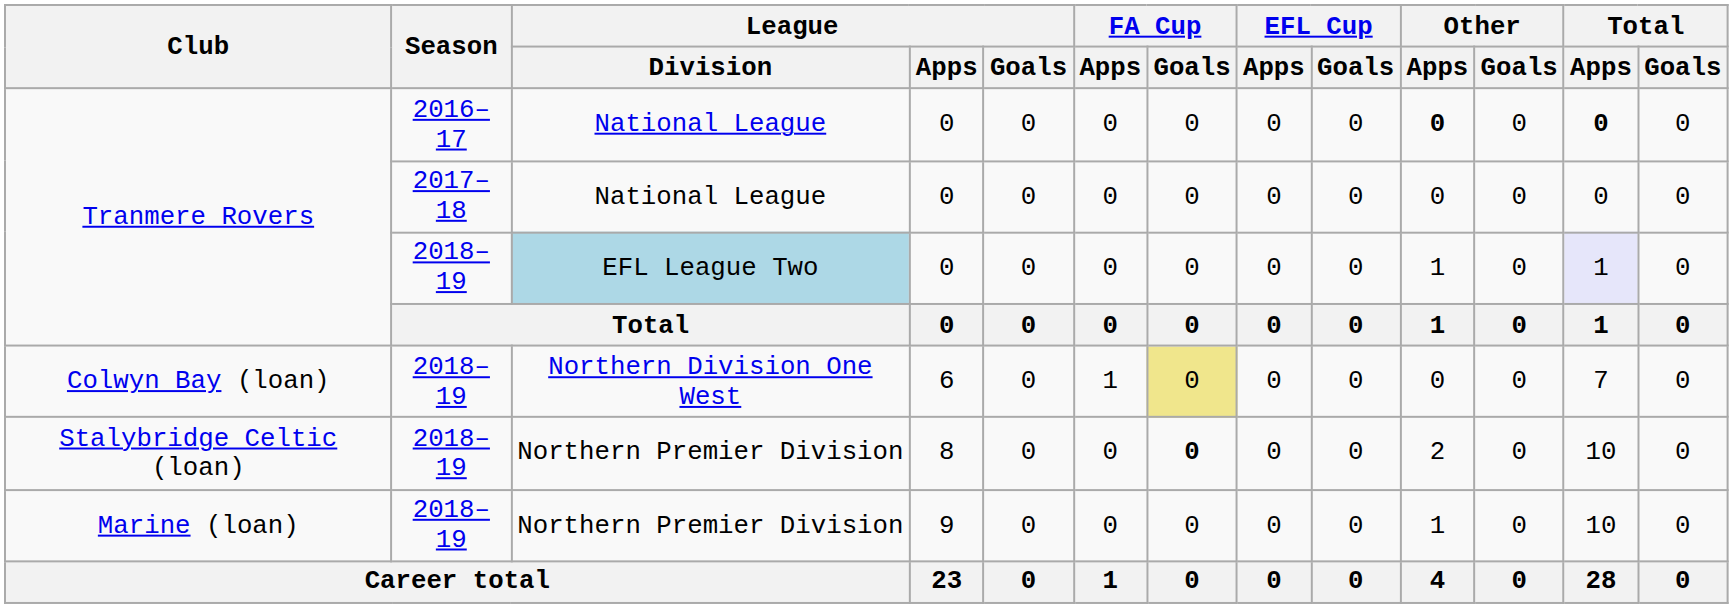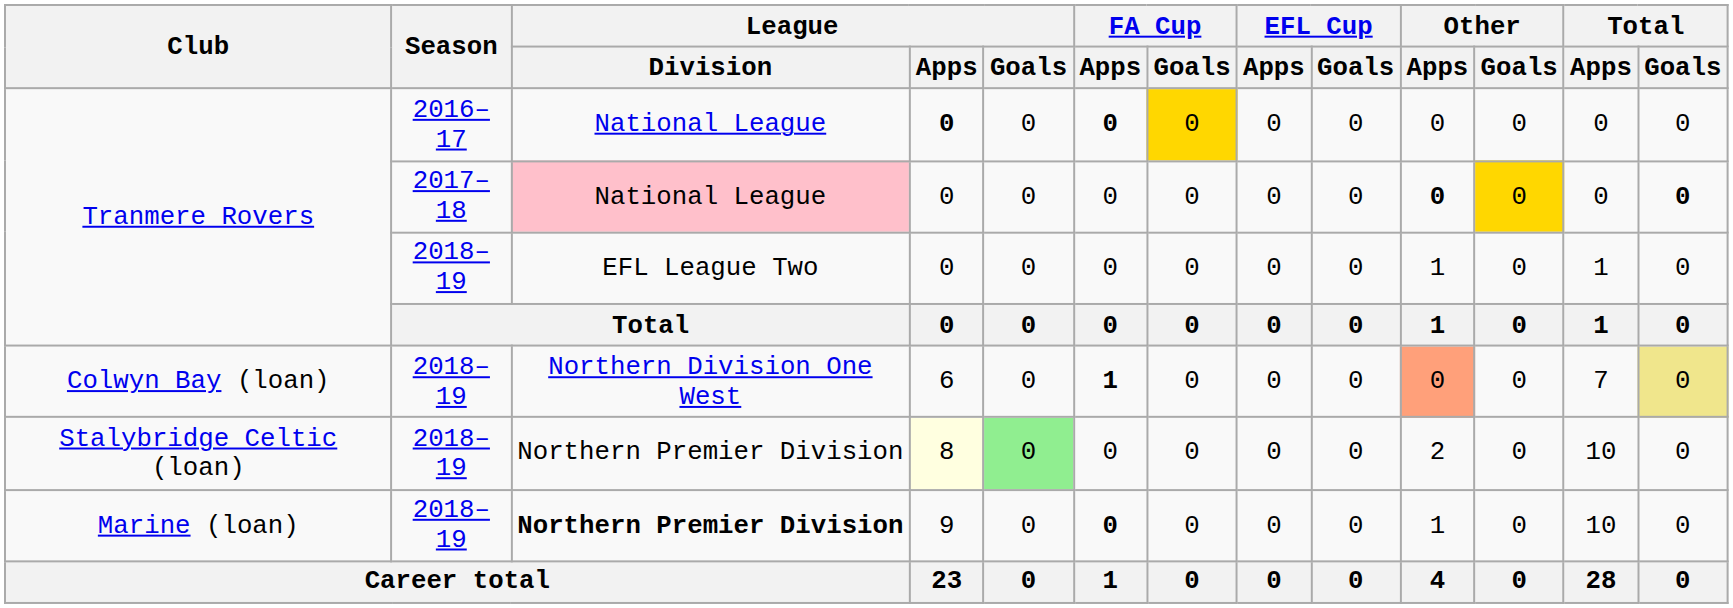(947, 125) normal -> (947, 125) bold
(1110, 125) normal -> (1110, 125) bold
(1192, 125) no background -> (1192, 125) gold background
(1437, 125) bold -> (1437, 125) normal
(1601, 125) bold -> (1601, 125) normal
(710, 196) no background -> (710, 196) pink background
(1437, 196) normal -> (1437, 196) bold
(1519, 196) no background -> (1519, 196) gold background
(1683, 196) normal -> (1683, 196) bold
(710, 268) lightblue background -> (710, 268) no background
(1601, 268) lavender background -> (1601, 268) no background
(1110, 382) normal -> (1110, 382) bold
(1192, 382) khaki background -> (1192, 382) no background
(1437, 382) no background -> (1437, 382) lightsalmon background
(1683, 382) no background -> (1683, 382) khaki background
(947, 453) no background -> (947, 453) lightyellow background
(1028, 453) no background -> (1028, 453) lightgreen background
(1192, 453) bold -> (1192, 453) normal
(710, 525) normal -> (710, 525) bold
(1110, 525) normal -> (1110, 525) bold
